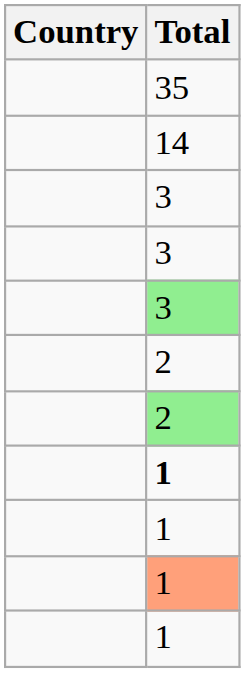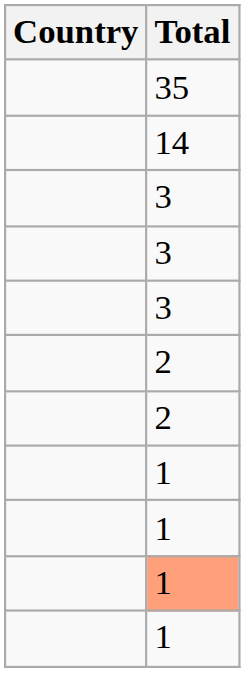(163, 307) lightgreen background -> (163, 307) no background
(163, 417) lightgreen background -> (163, 417) no background
(163, 472) bold -> (163, 472) normal
